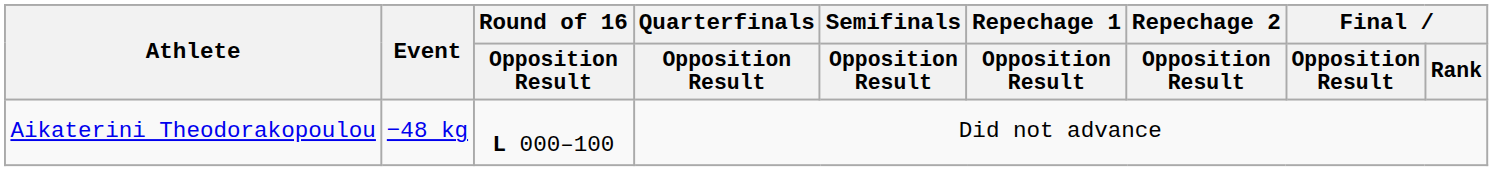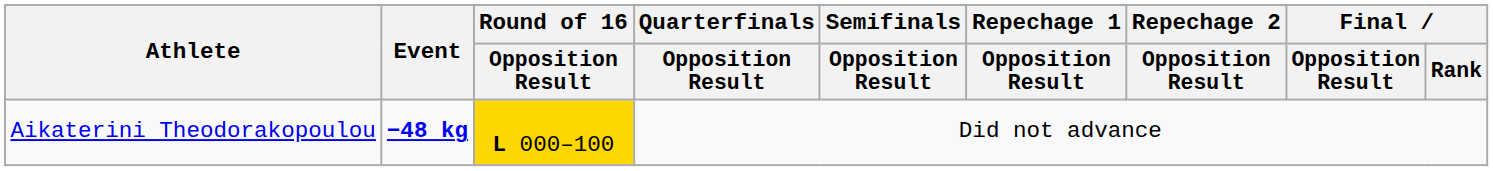(427, 132) normal -> (427, 132) bold
(553, 145) no background -> (553, 145) gold background
